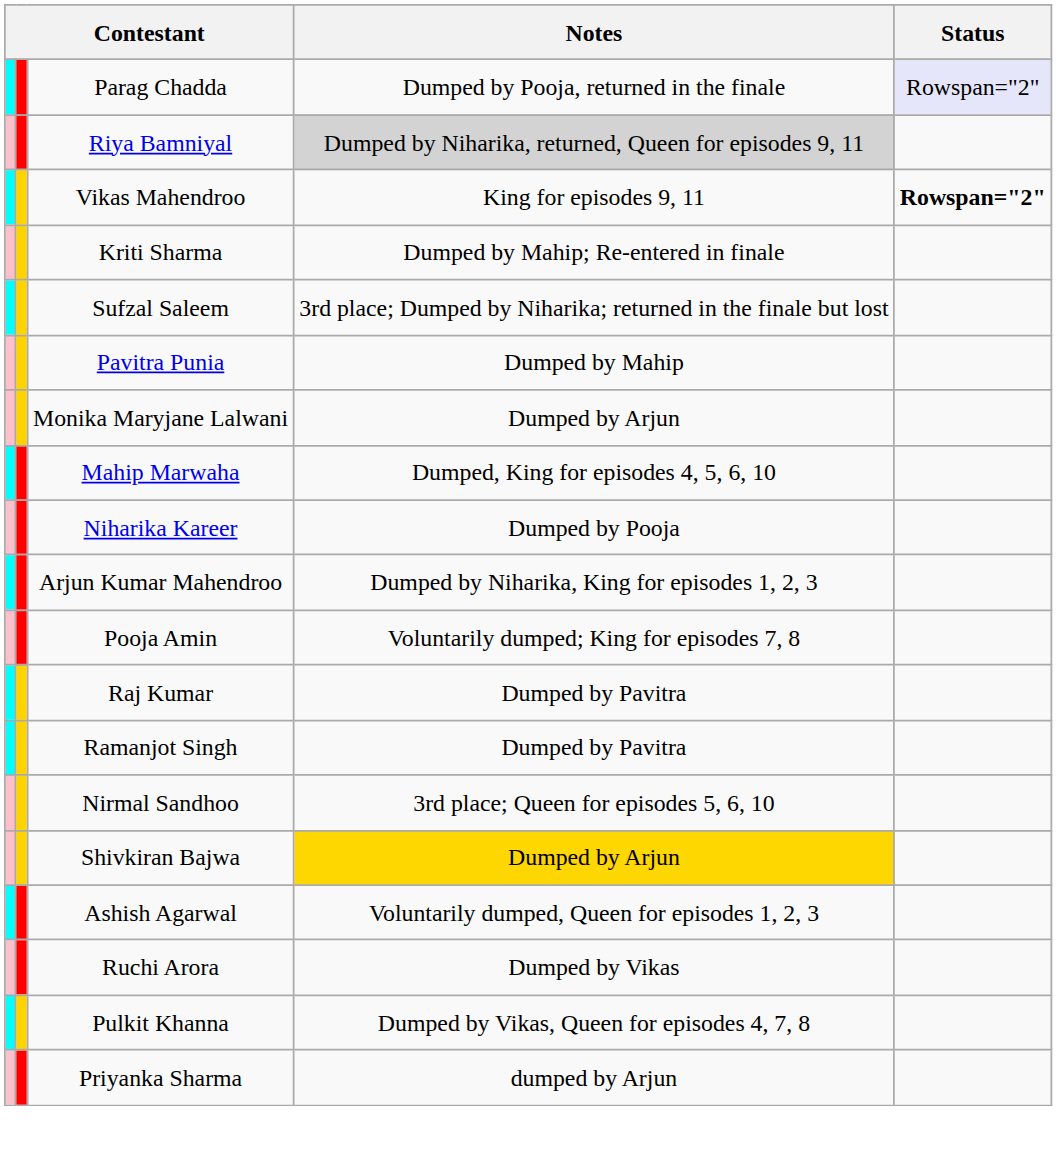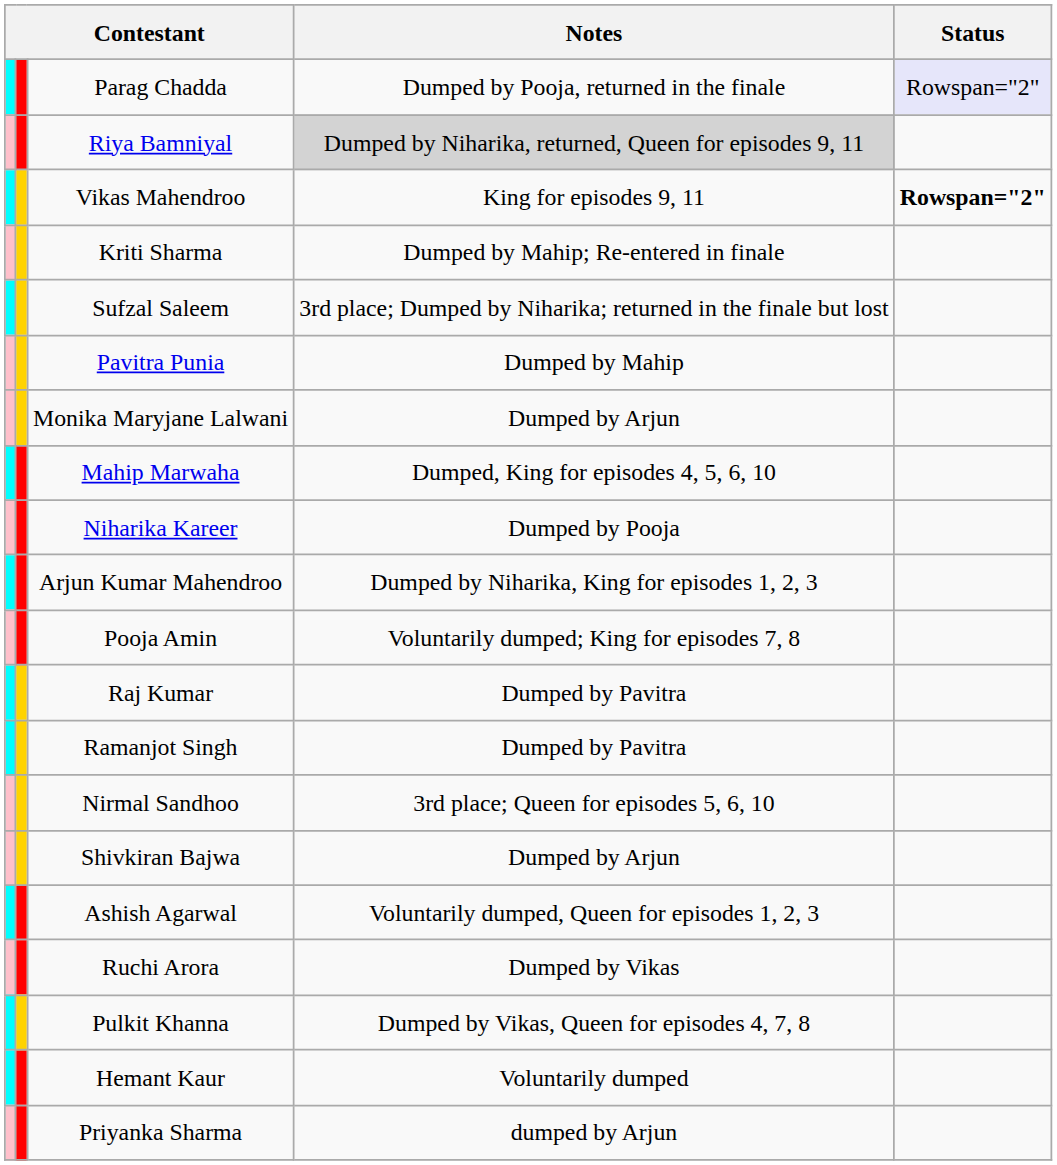(594, 857) gold background -> (594, 857) no background
+ row: (161, 1077)
